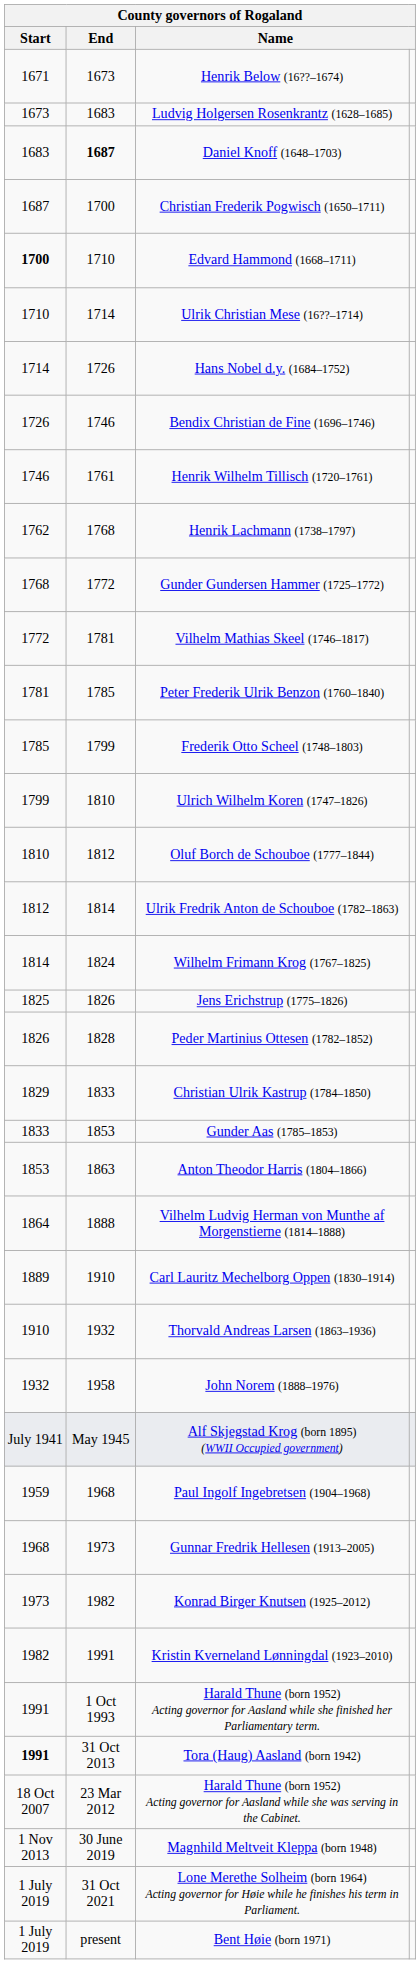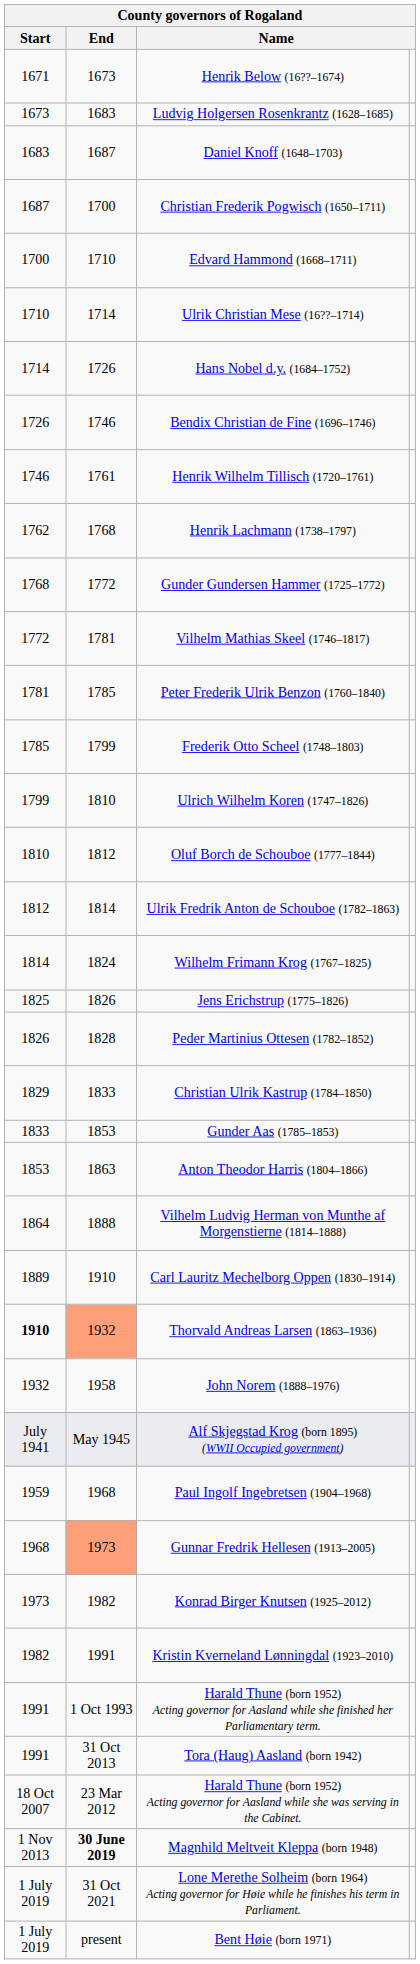(101, 152) bold -> (101, 152) normal
(35, 260) bold -> (35, 260) normal
(35, 1331) normal -> (35, 1331) bold
(101, 1331) no background -> (101, 1331) lightsalmon background
(101, 1547) no background -> (101, 1547) lightsalmon background
(35, 1755) bold -> (35, 1755) normal
(101, 1847) normal -> (101, 1847) bold
